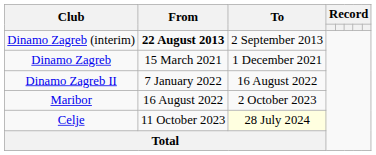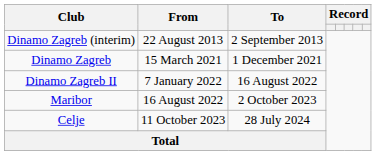(183, 40) bold -> (183, 40) normal
(277, 120) lightyellow background -> (277, 120) no background
